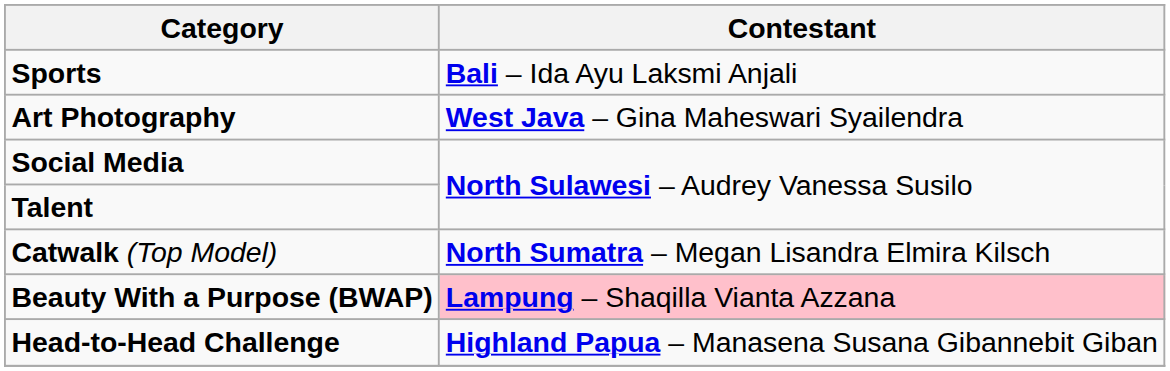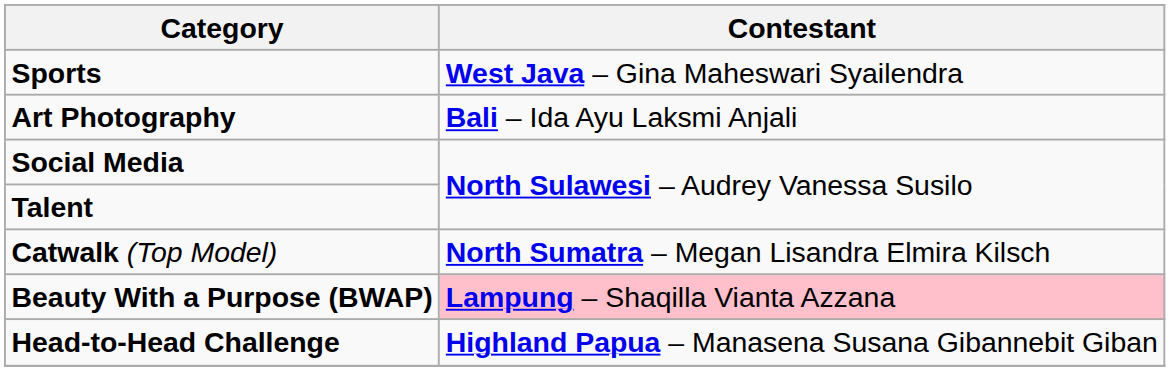(622, 73) Bali – Ida Ayu Laksmi Anjali -> (704, 73) West Java – Gina Maheswari Syailendra
(704, 118) West Java – Gina Maheswari Syailendra -> (622, 118) Bali – Ida Ayu Laksmi Anjali
